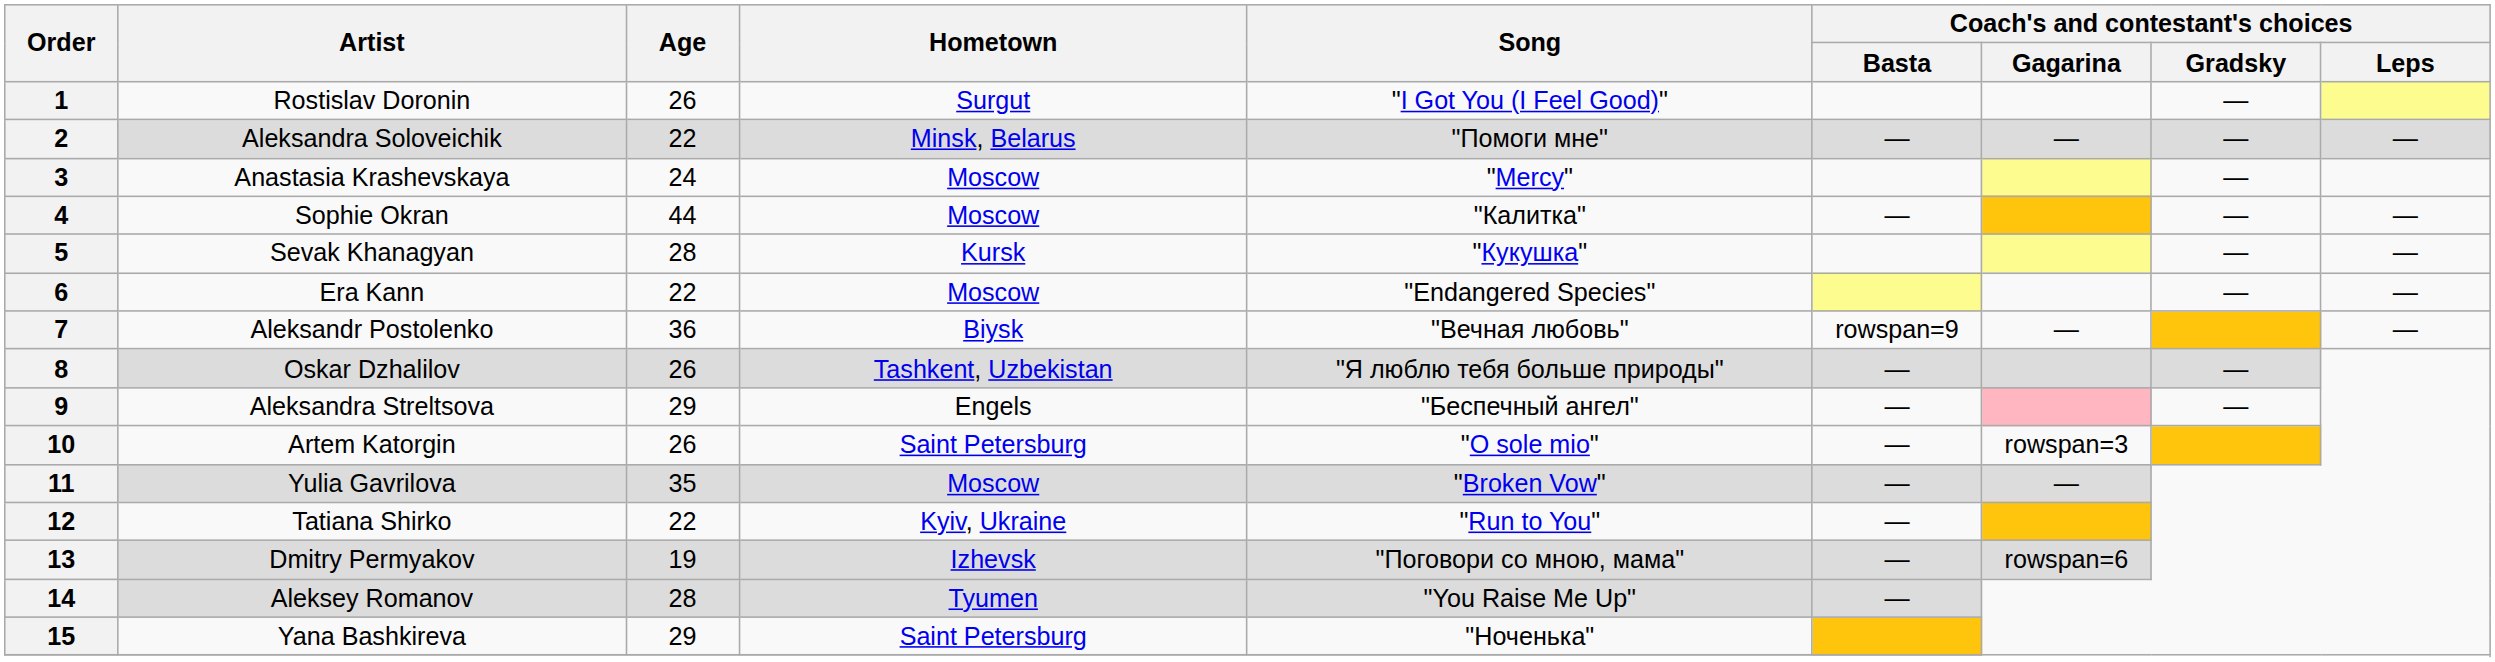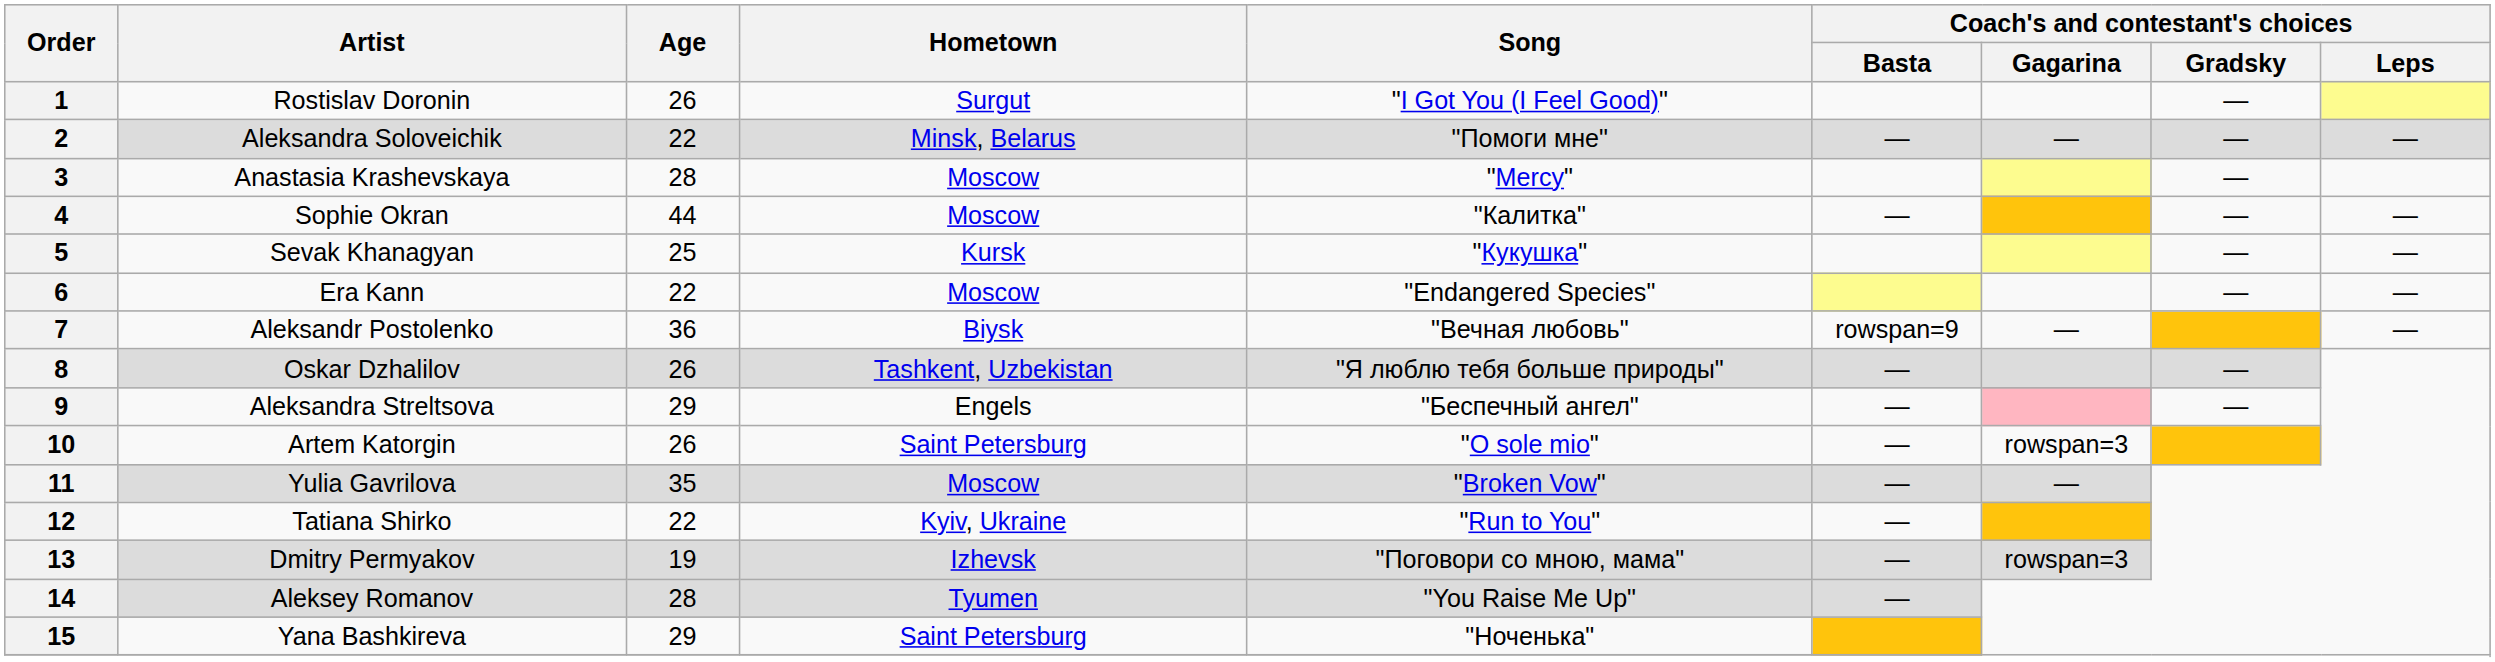(683, 177) 24 -> (683, 177) 28
(683, 254) 28 -> (683, 254) 25
(2066, 560) rowspan=6 -> (2066, 560) rowspan=3
